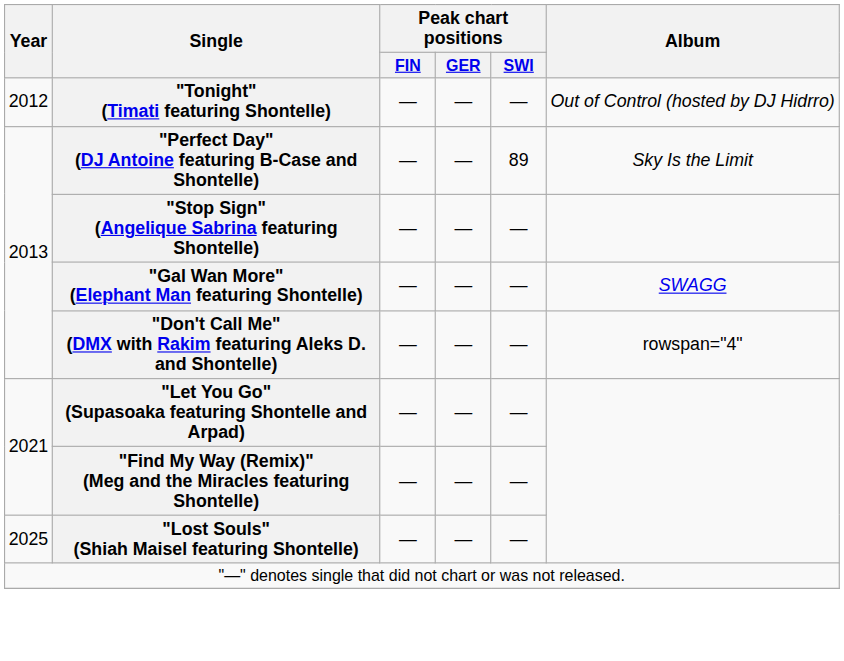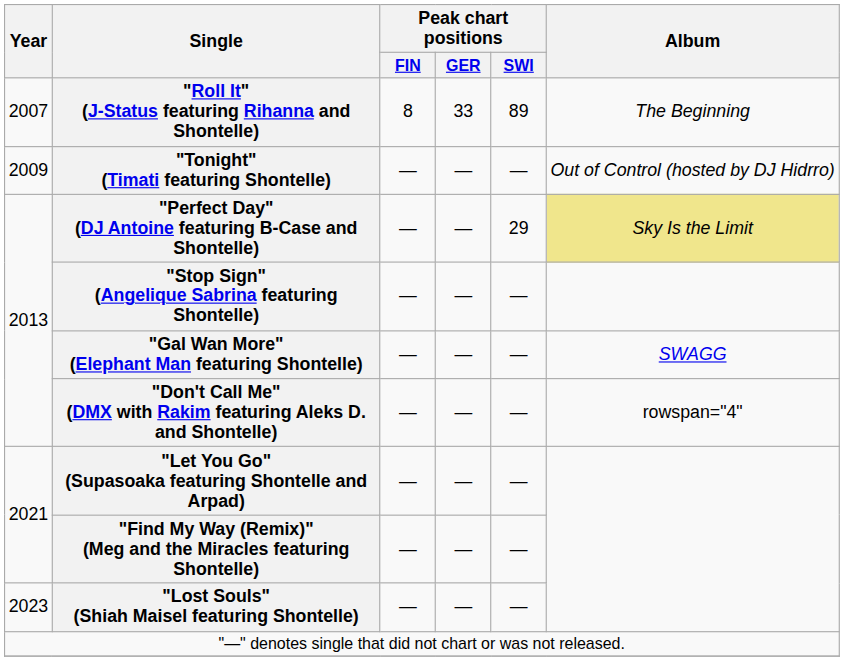+ row: (216, 111)
(28, 101) 2012 -> (28, 170) 2009
(519, 160) 89 -> (519, 228) 29
(693, 160) no background -> (693, 228) khaki background
(28, 538) 2025 -> (28, 607) 2023
